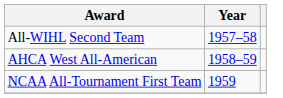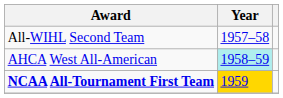(232, 59) no background -> (245, 59) paleturquoise background
(105, 81) normal -> (111, 81) bold
(222, 81) no background -> (234, 81) gold background
